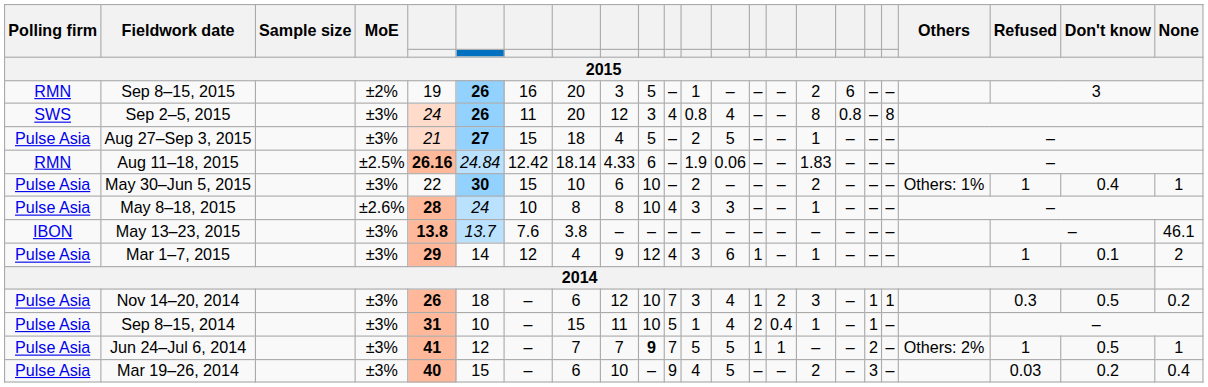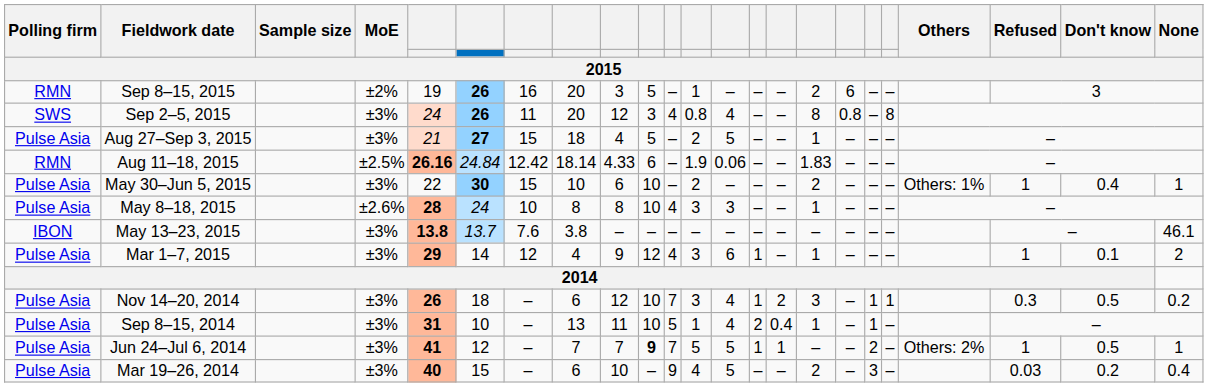(576, 325) 15 -> (576, 325) 13
